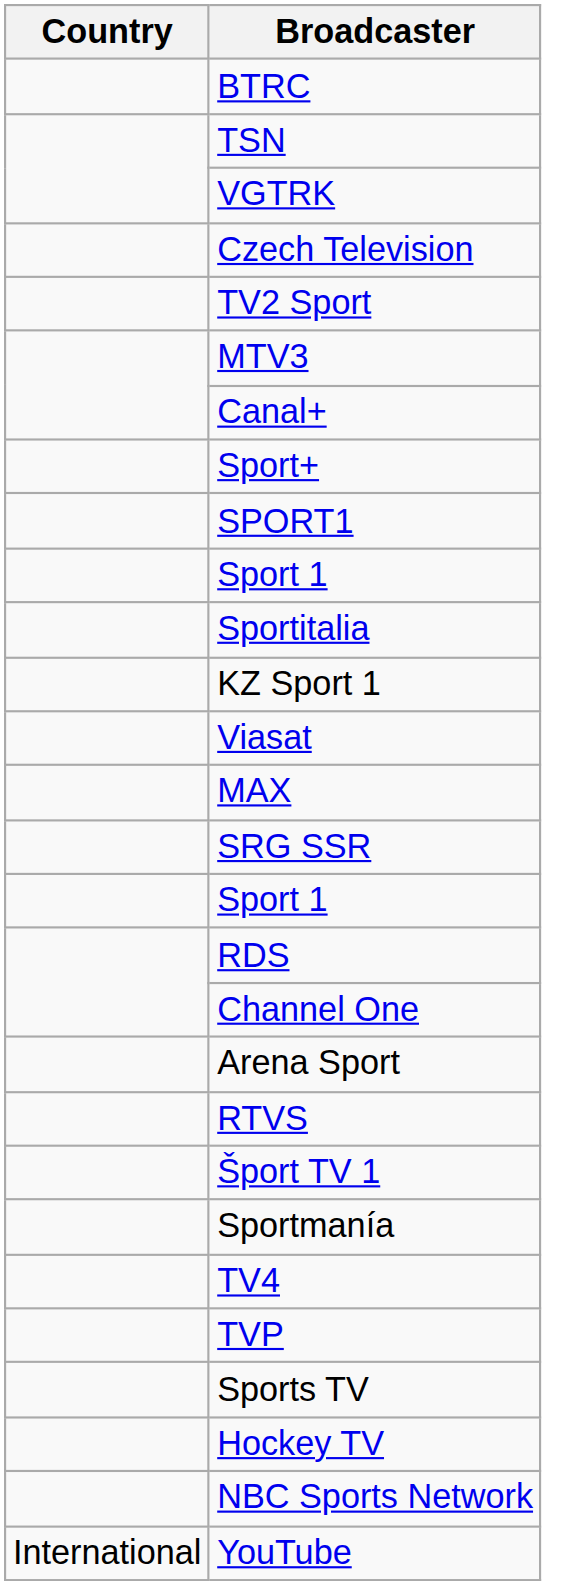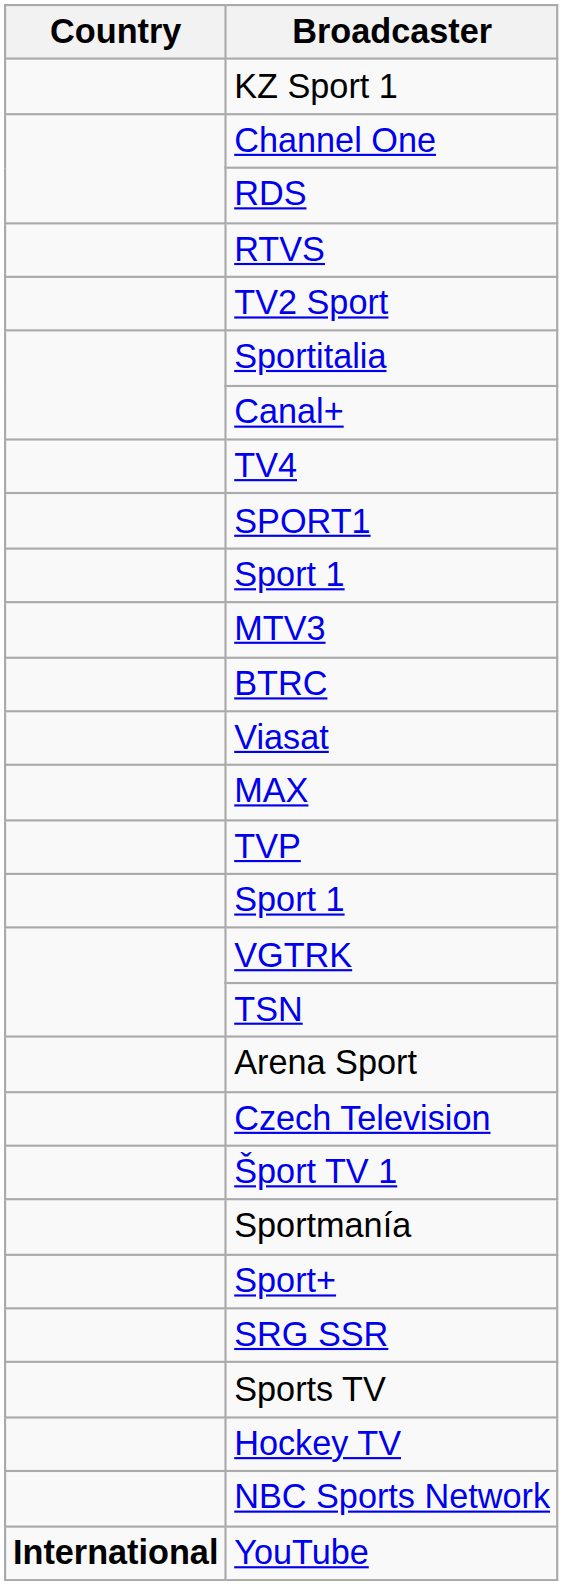(264, 85) BTRC -> (316, 85) KZ Sport 1
(251, 140) TSN -> (335, 140) Channel One
(276, 194) VGTRK -> (270, 194) RDS
(345, 248) Czech Television -> (280, 248) RTVS
(263, 357) MTV3 -> (310, 357) Sportitalia
(268, 466) Sport+ -> (266, 466) TV4
(293, 628) Sportitalia -> (280, 628) MTV3
(299, 683) KZ Sport 1 -> (281, 683) BTRC
(294, 846) SRG SSR -> (268, 846) TVP
(253, 954) RDS -> (293, 954) VGTRK
(318, 1009) Channel One -> (268, 1009) TSN
(263, 1117) RTVS -> (362, 1117) Czech Television
(249, 1280) TV4 -> (285, 1280) Sport+
(251, 1334) TVP -> (311, 1334) SRG SSR
(107, 1552) normal -> (116, 1552) bold
